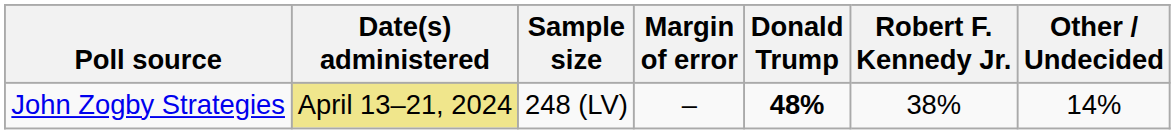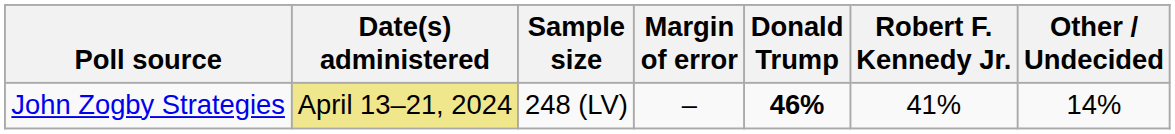(797, 104) 48% -> (797, 104) 46%
(934, 104) 38% -> (934, 104) 41%
